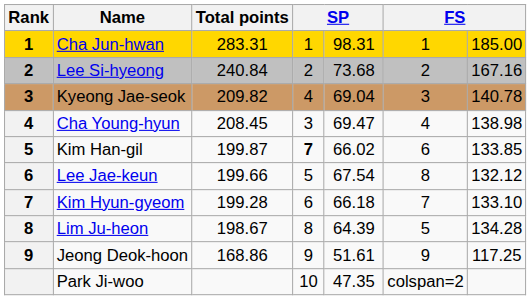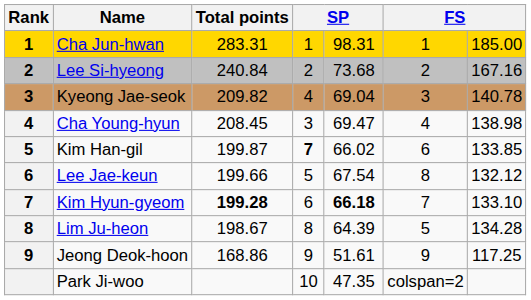(242, 202) normal -> (242, 202) bold
(354, 202) normal -> (354, 202) bold
